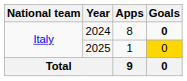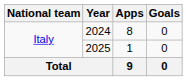(164, 31) bold -> (164, 31) normal
(164, 48) gold background -> (164, 48) no background
